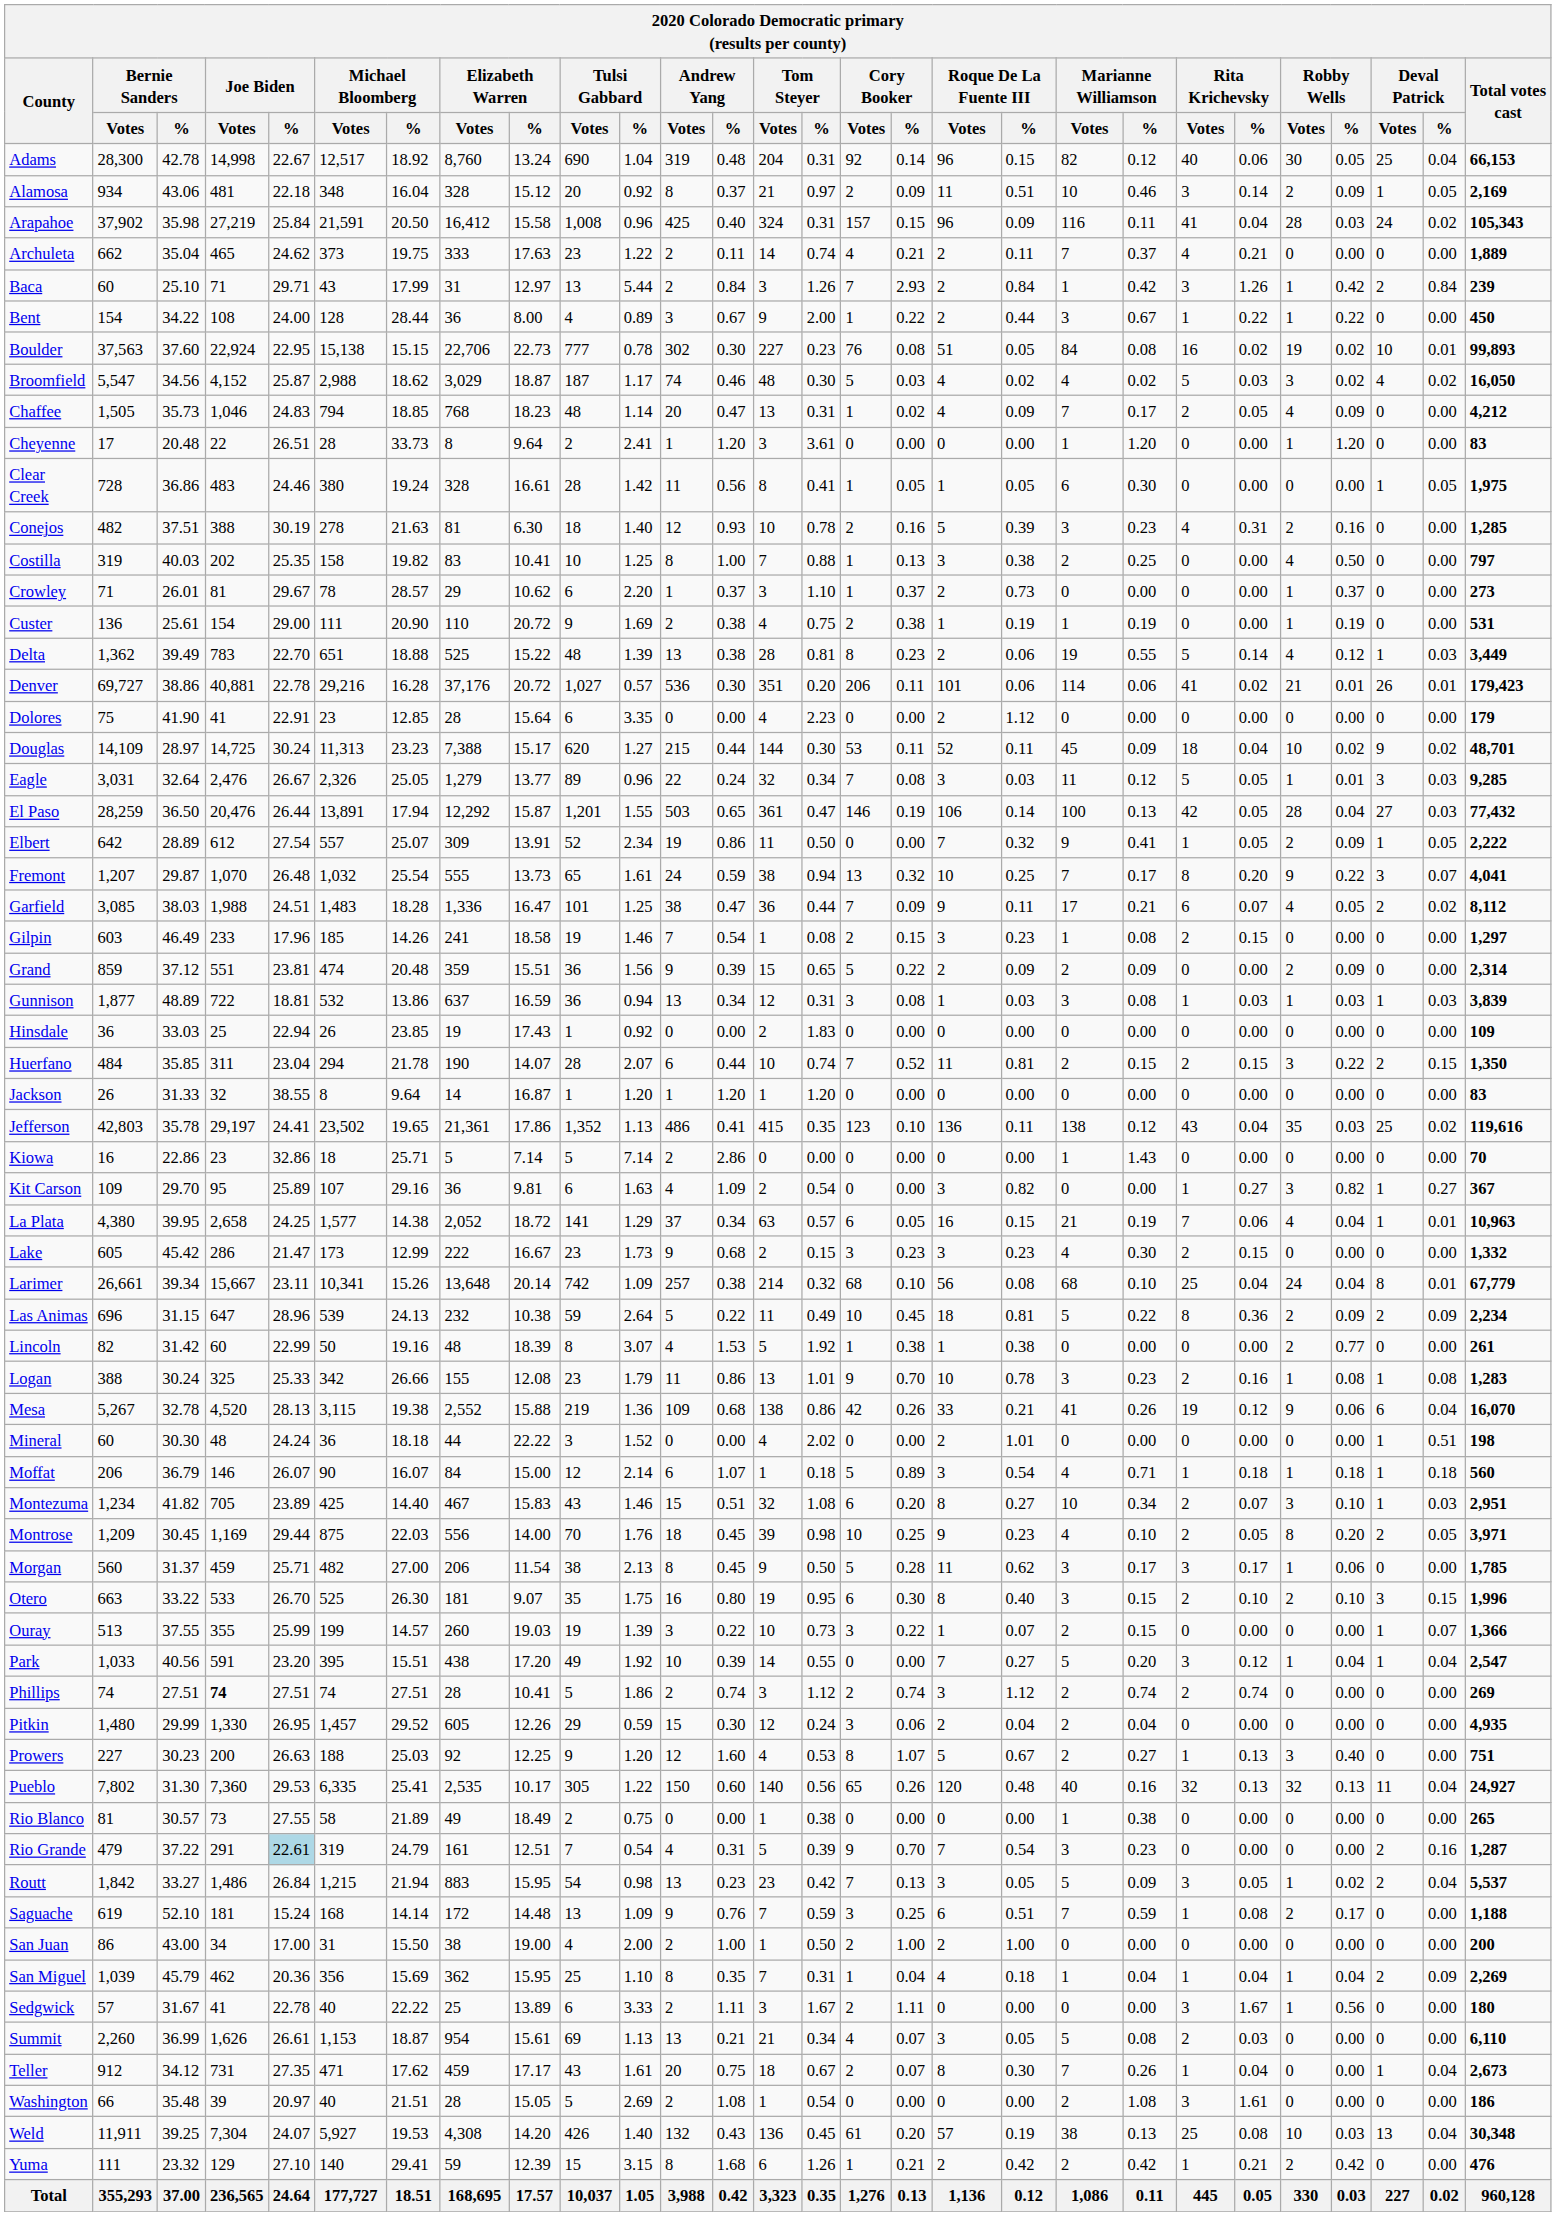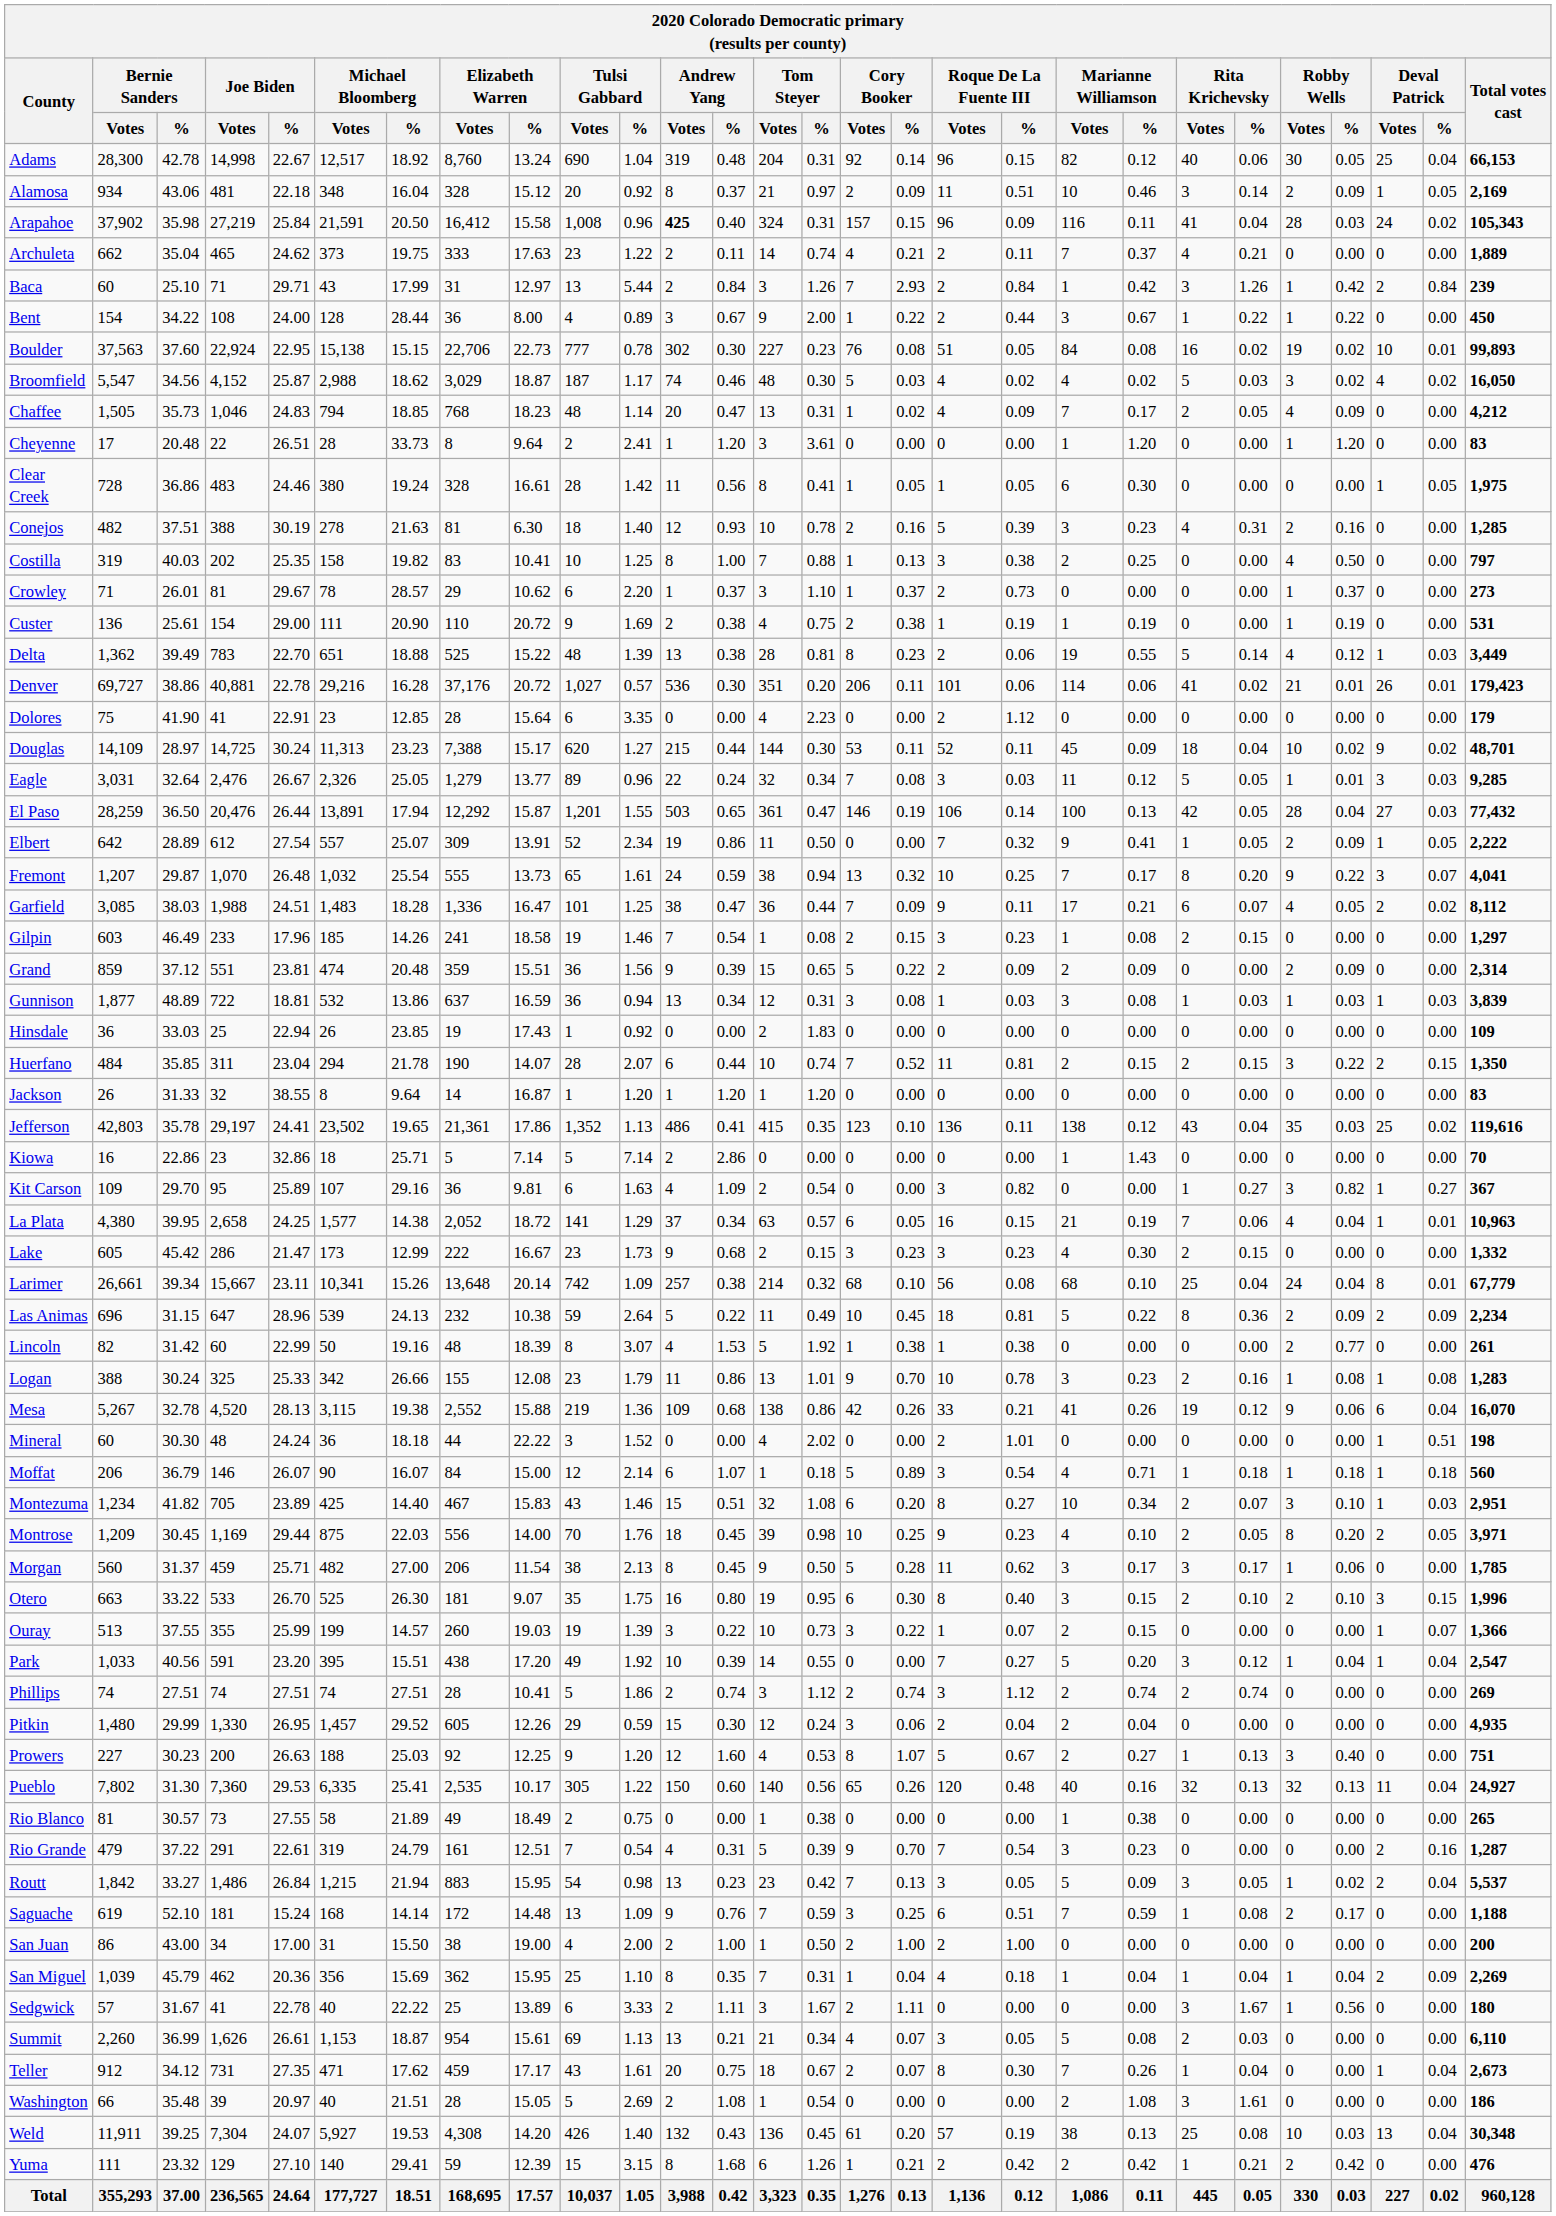(677, 223) normal -> (677, 222) bold
(218, 1691) bold -> (218, 1693) normal
(291, 1850) lightblue background -> (291, 1850) no background
